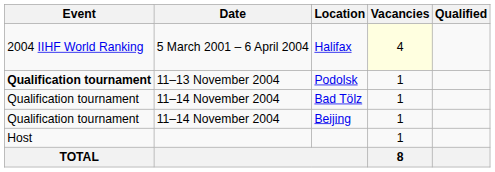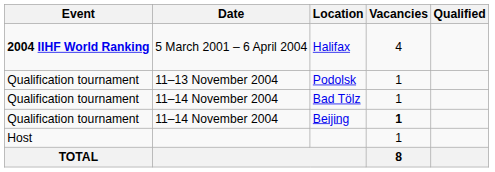(75, 47) normal -> (78, 47) bold
(400, 47) lightyellow background -> (399, 47) no background
(79, 80) bold -> (73, 80) normal
(400, 118) normal -> (399, 118) bold
